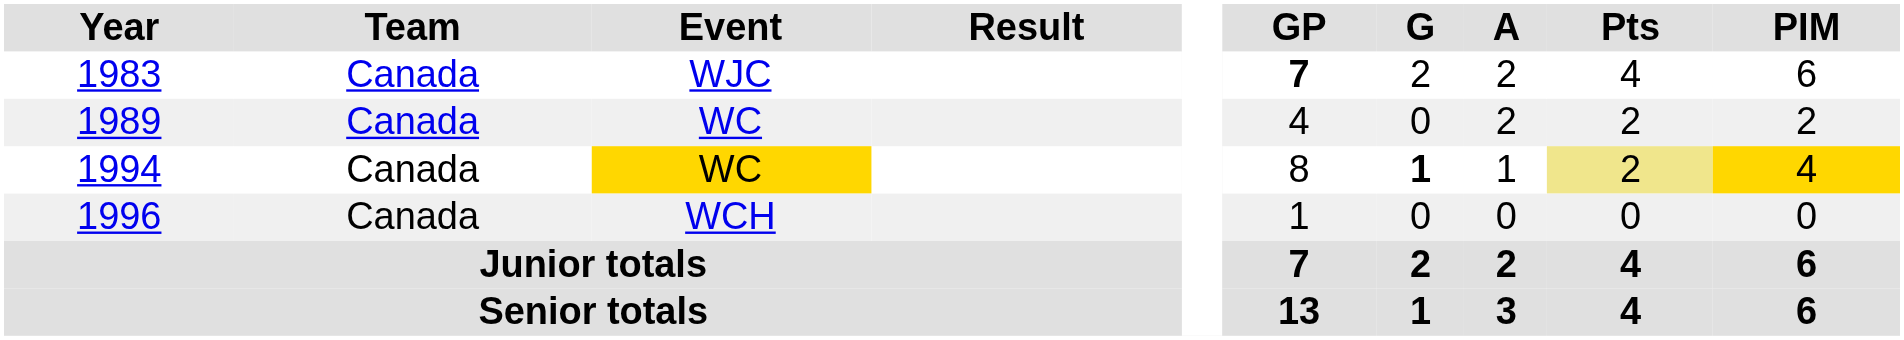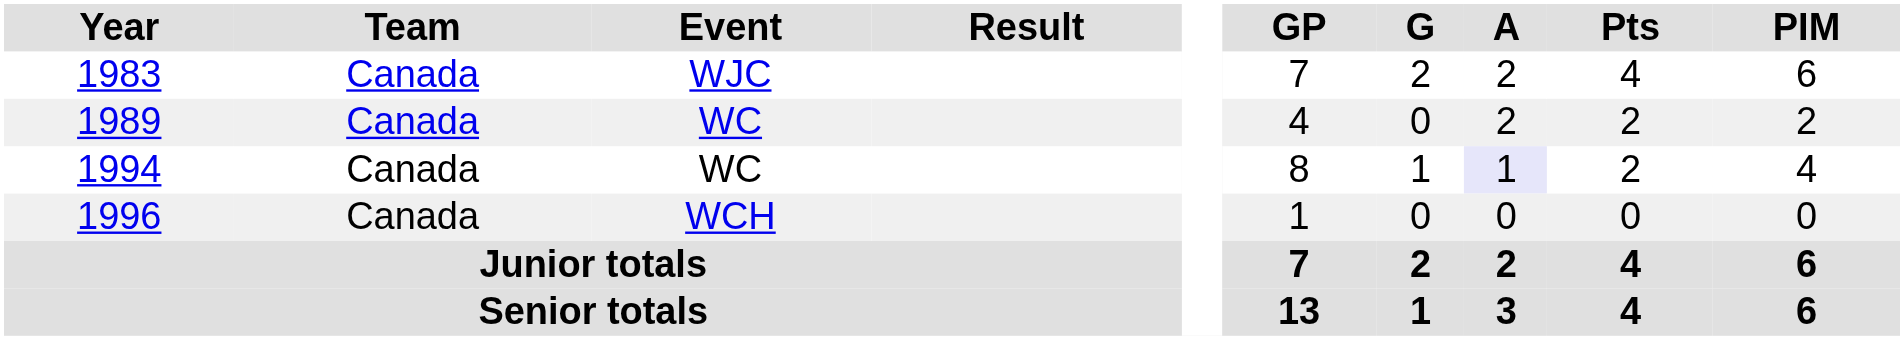(1299, 74) bold -> (1299, 74) normal
(730, 169) gold background -> (730, 169) no background
(1420, 169) bold -> (1420, 169) normal
(1506, 169) no background -> (1506, 169) lavender background
(1630, 169) khaki background -> (1630, 169) no background
(1806, 169) gold background -> (1806, 169) no background
